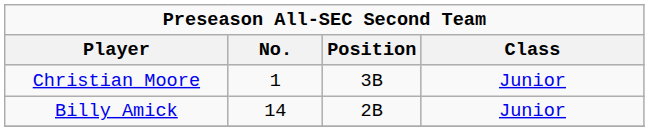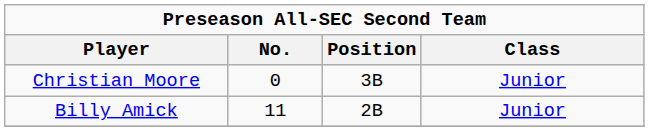(275, 80) 1 -> (275, 80) 0
(275, 111) 14 -> (275, 111) 11
